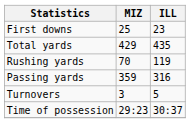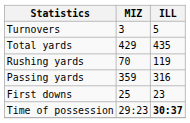rows swapped: (39, 29) <-> (34, 94)
(168, 110) normal -> (168, 110) bold
